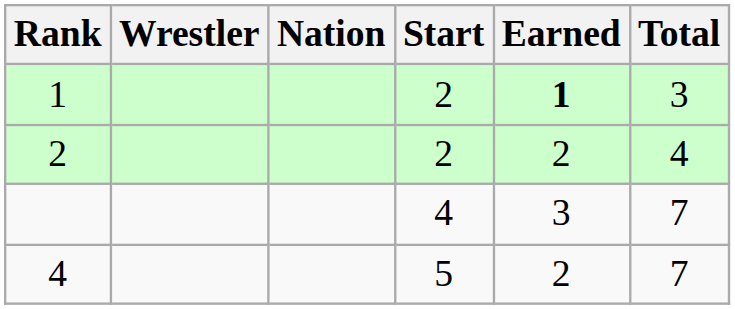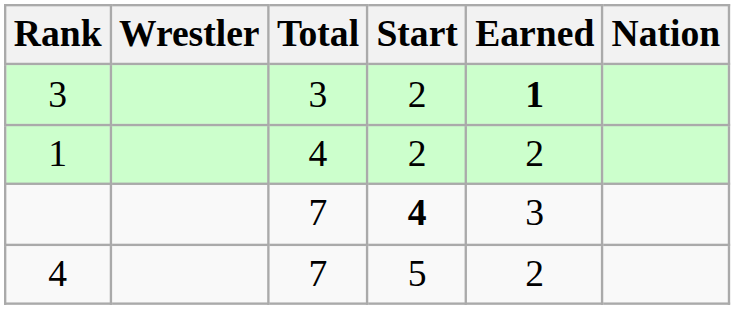columns swapped: (331, 34) <-> (679, 34)
(58, 93) 1 -> (58, 93) 3
(58, 153) 2 -> (58, 153) 1
(444, 213) normal -> (417, 213) bold
